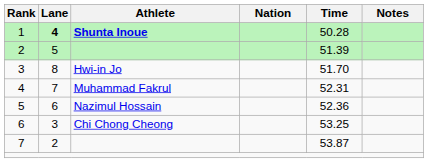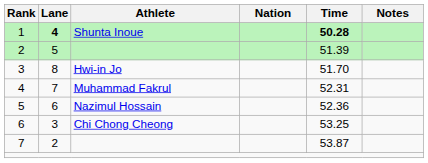(111, 32) bold -> (108, 32) normal
(334, 32) normal -> (334, 32) bold
